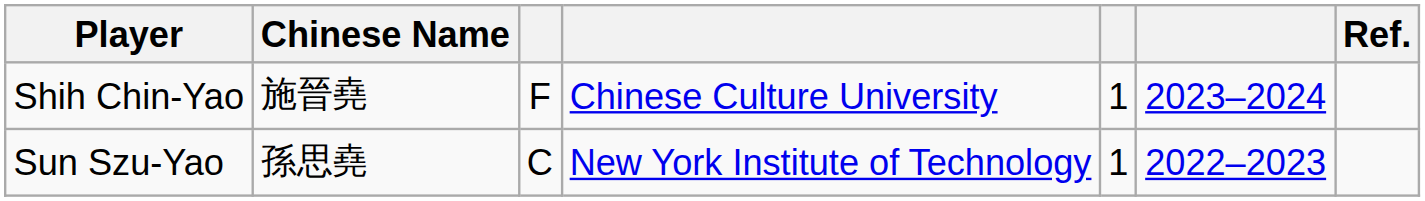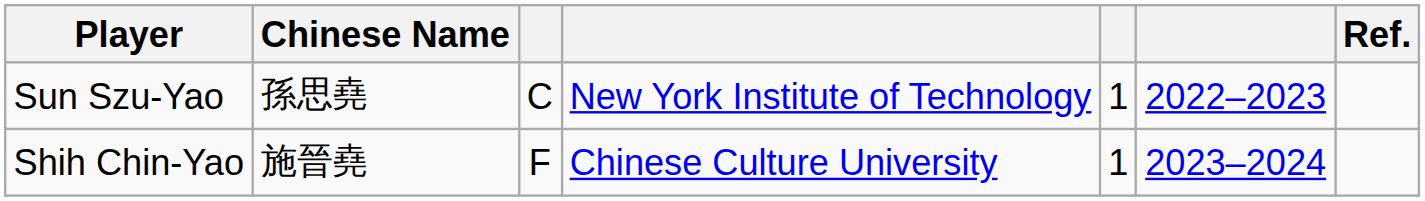rows swapped: (129, 96) <-> (119, 163)
